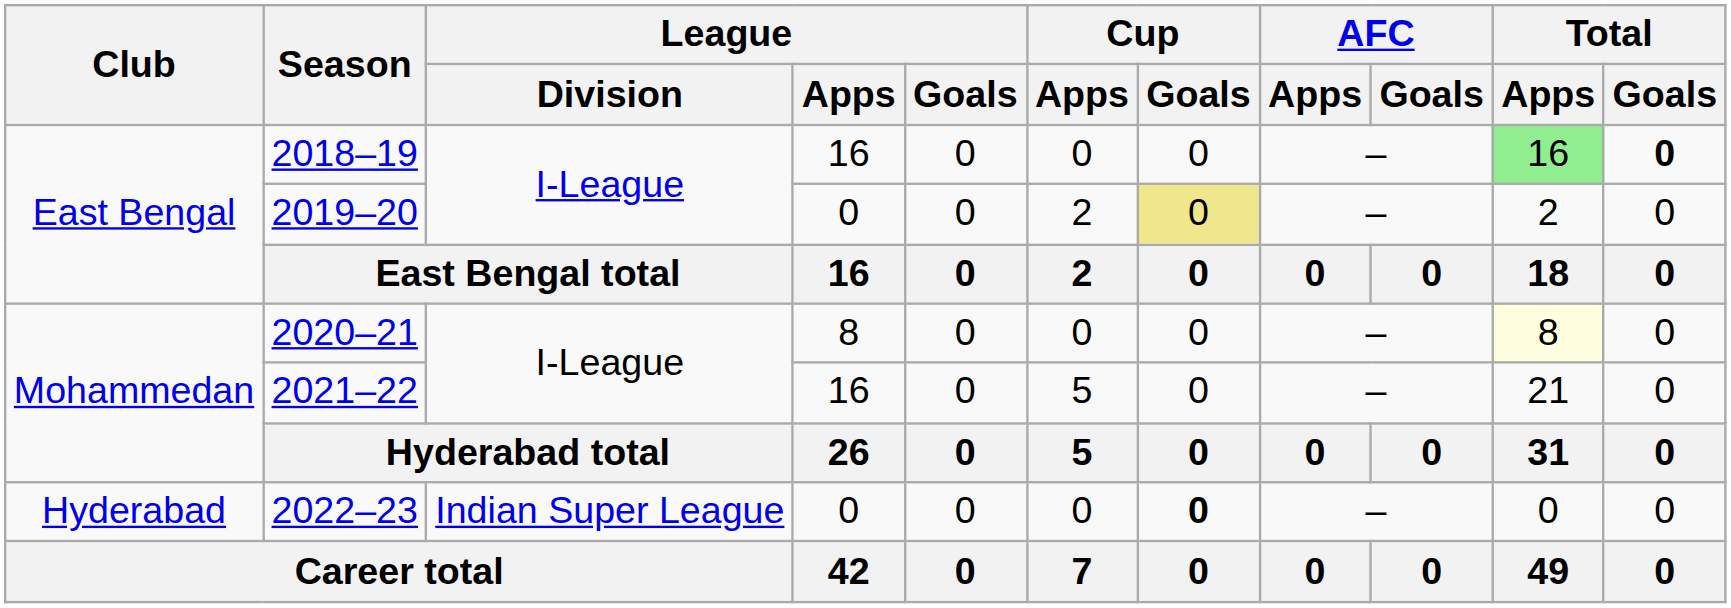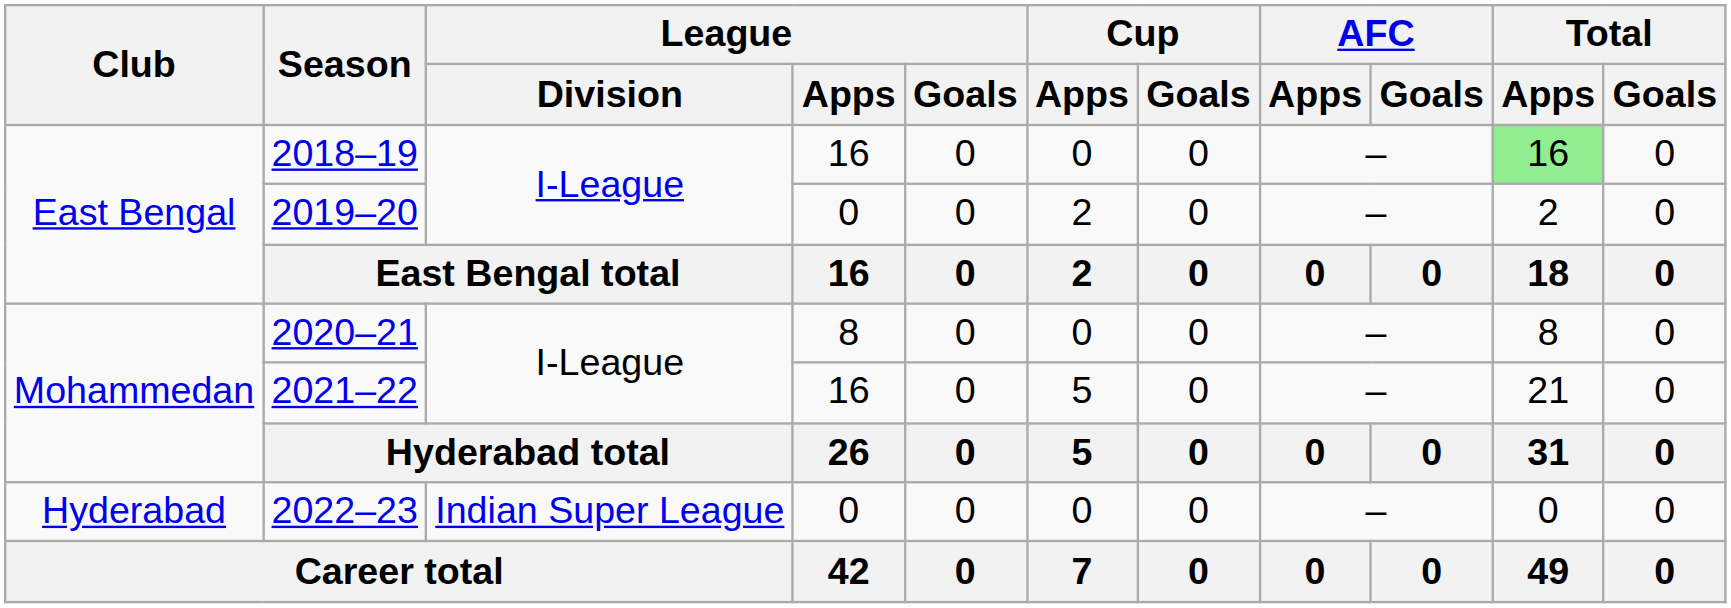(1665, 153) bold -> (1665, 153) normal
(1198, 213) khaki background -> (1198, 213) no background
(1548, 332) lightyellow background -> (1548, 332) no background
(1198, 511) bold -> (1198, 511) normal
